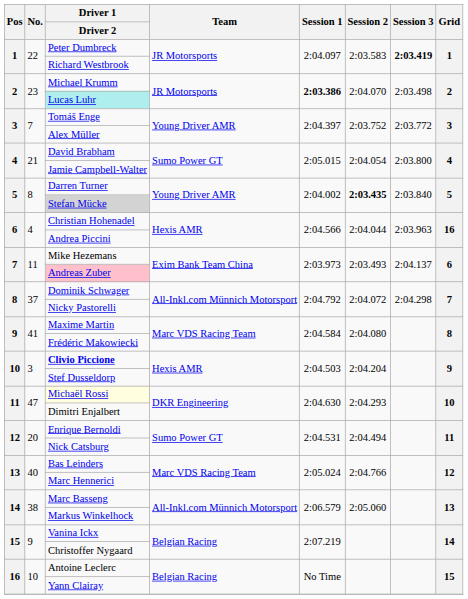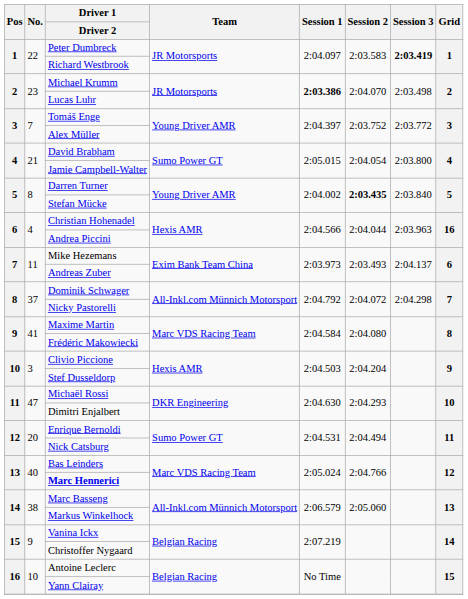(72, 100) paleturquoise background -> (72, 100) no background
(77, 204) lightgrey background -> (77, 204) no background
(79, 273) pink background -> (79, 273) no background
(81, 360) bold -> (80, 360) normal
(78, 394) lightyellow background -> (78, 394) no background
(81, 481) normal -> (84, 481) bold
